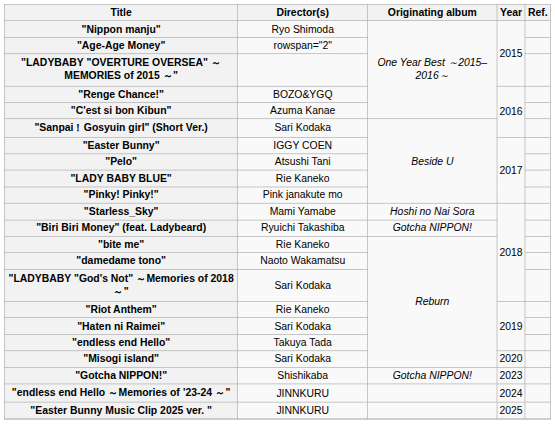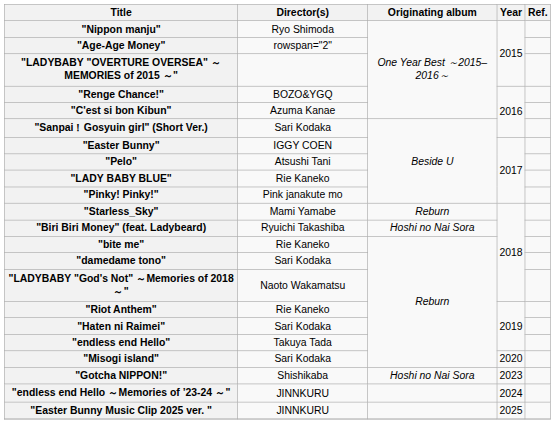(432, 211) Hoshi no Nai Sora -> (432, 211) Reburn
(432, 228) Gotcha NIPPON! -> (432, 228) Hoshi no Nai Sora
(303, 261) Naoto Wakamatsu -> (303, 261) Sari Kodaka
(303, 285) Sari Kodaka -> (303, 285) Naoto Wakamatsu
(432, 375) Gotcha NIPPON! -> (432, 375) Hoshi no Nai Sora
